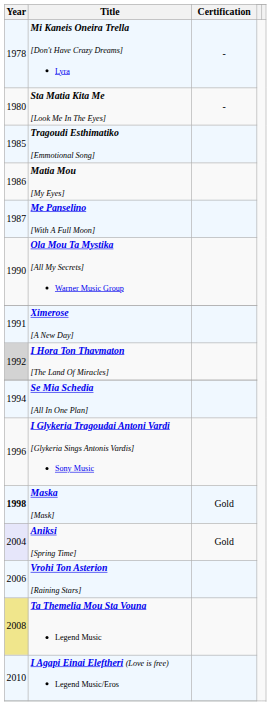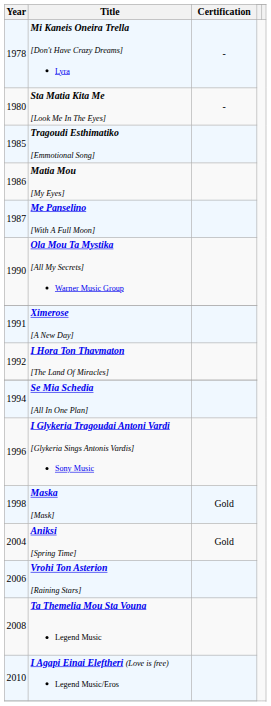(16, 361) lightgrey background -> (16, 361) no background
(16, 504) bold -> (16, 504) normal
(16, 542) lavender background -> (16, 542) no background
(16, 626) khaki background -> (16, 626) no background
